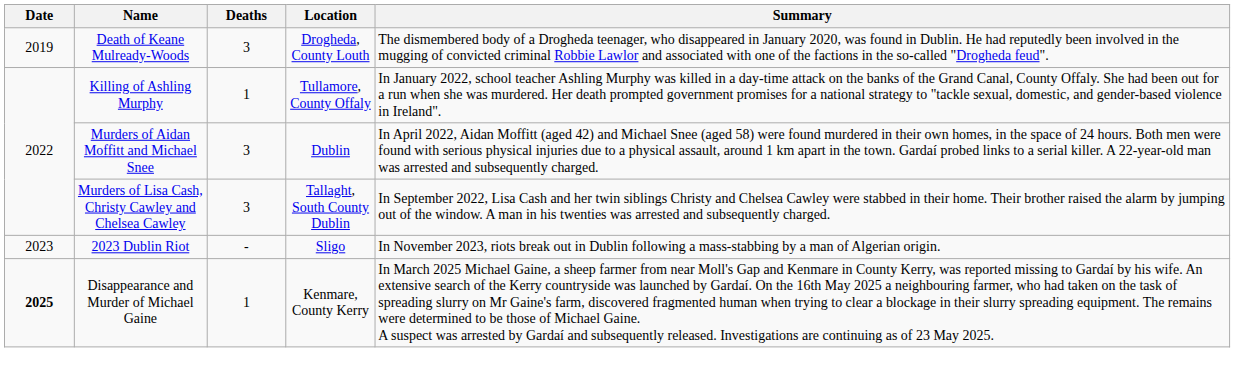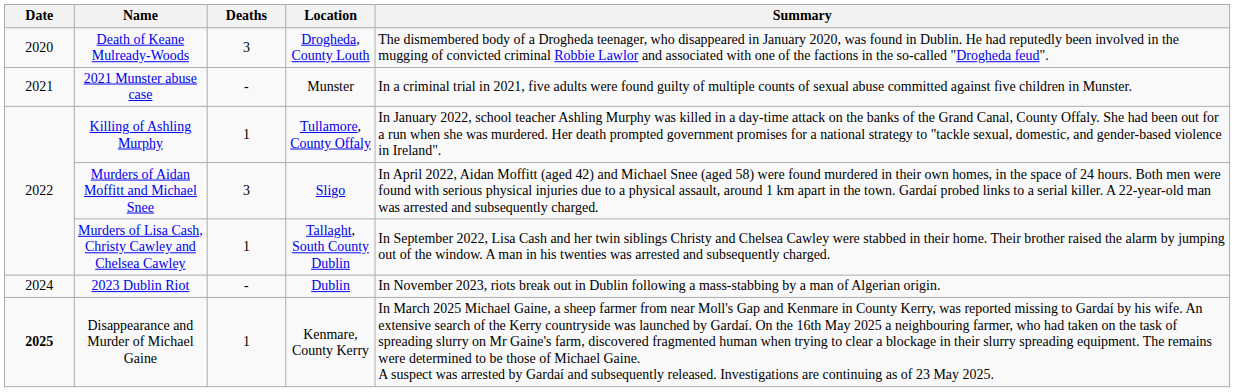(39, 47) 2019 -> (39, 47) 2020
+ row: (140, 87)
(331, 151) Dublin -> (331, 191) Sligo
(246, 207) 3 -> (246, 247) 1
(39, 247) 2023 -> (39, 286) 2024
(331, 247) Sligo -> (331, 286) Dublin
